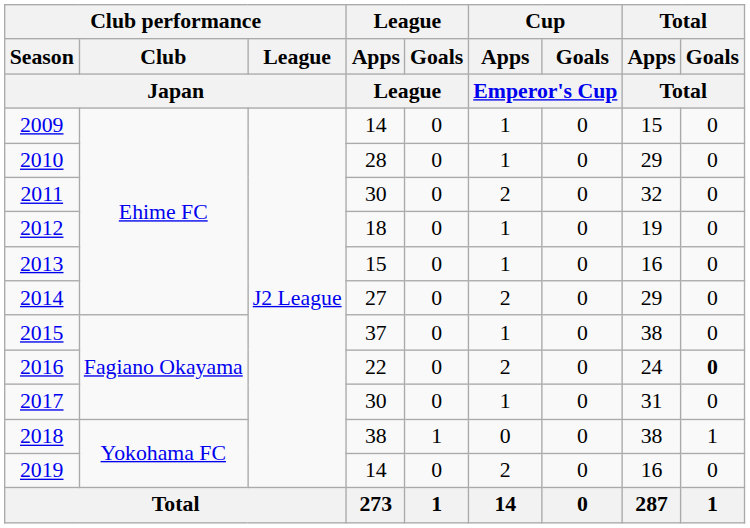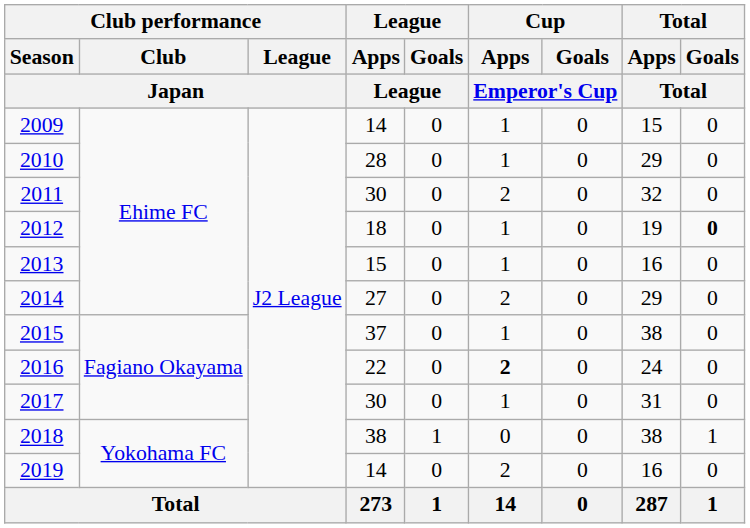(712, 228) normal -> (712, 228) bold
(505, 366) normal -> (505, 366) bold
(712, 366) bold -> (712, 366) normal
